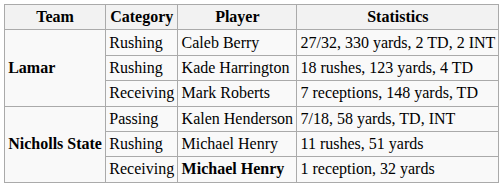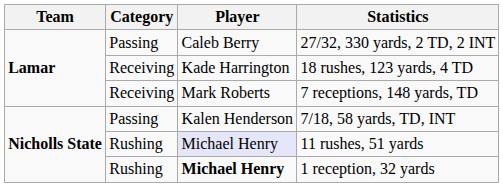(136, 42) Rushing -> (134, 42) Passing
(136, 67) Rushing -> (142, 67) Receiving
(230, 144) no background -> (230, 144) lavender background
(142, 169) Receiving -> (136, 169) Rushing
